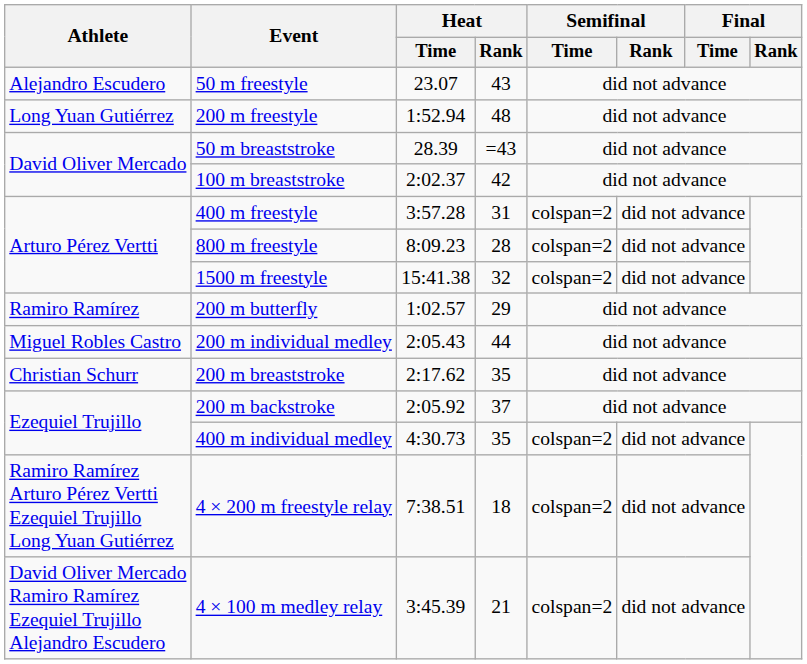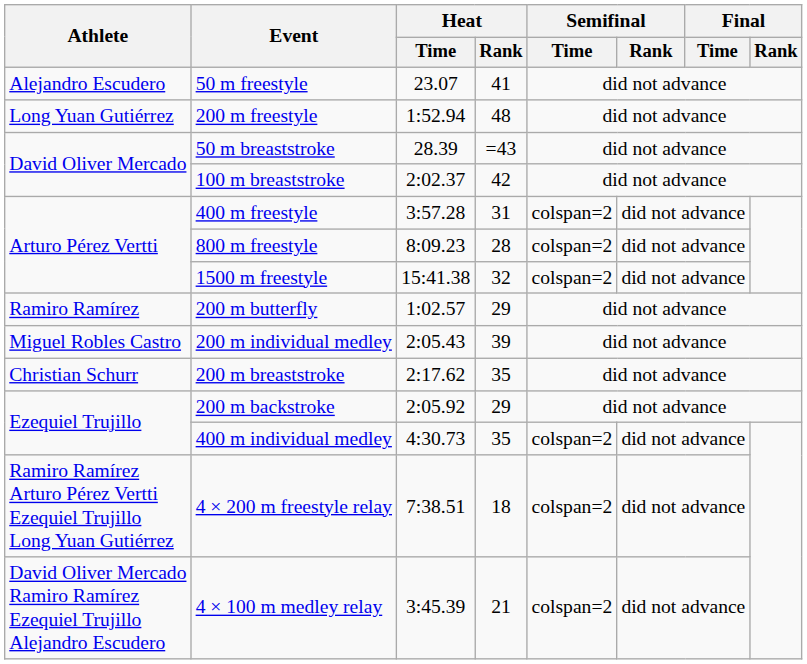(501, 83) 43 -> (501, 83) 41
(501, 342) 44 -> (501, 342) 39
(501, 406) 37 -> (501, 406) 29
